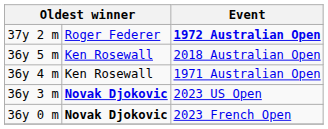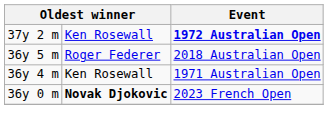(113, 35) Roger Federer -> (109, 35) Ken Rosewall
(109, 54) Ken Rosewall -> (113, 54) Roger Federer
- row: (33, 94)
